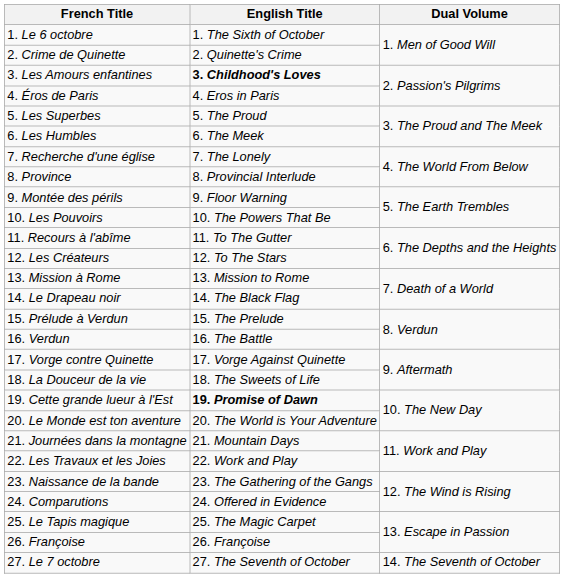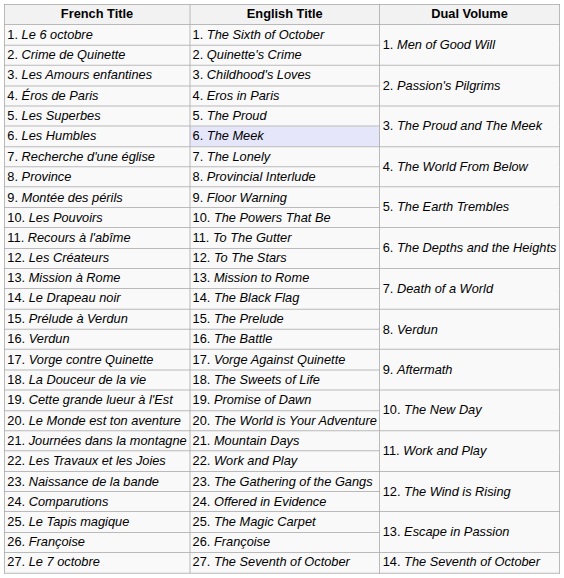(257, 75) bold -> (252, 75) normal
(228, 136) no background -> (228, 136) lavender background
(255, 400) bold -> (252, 400) normal
